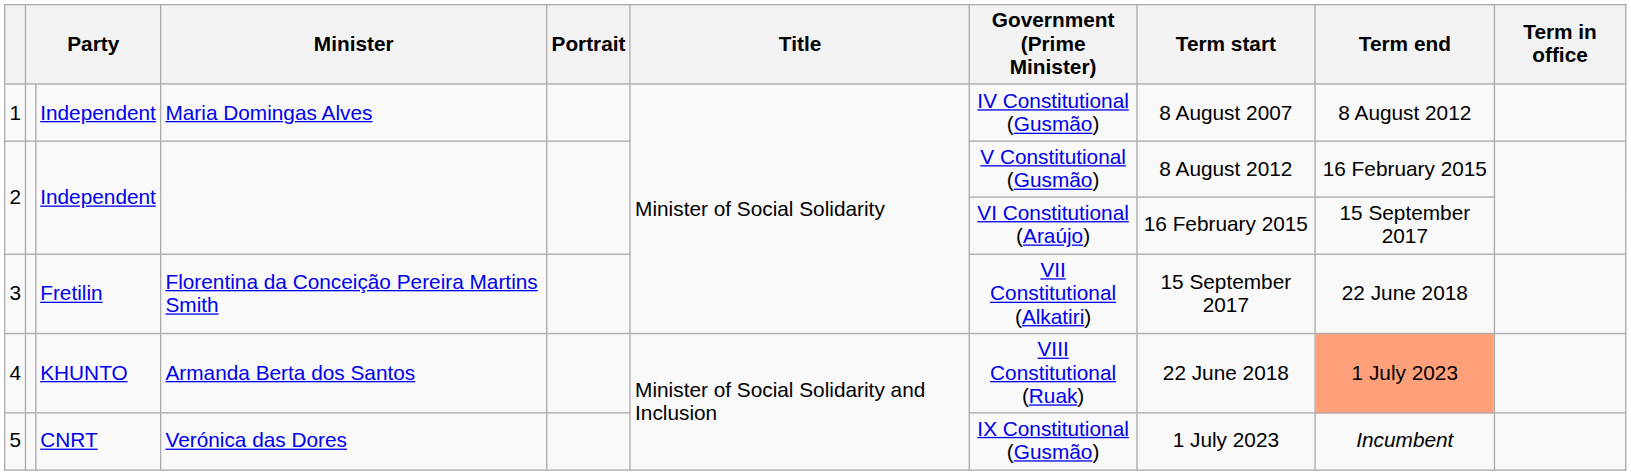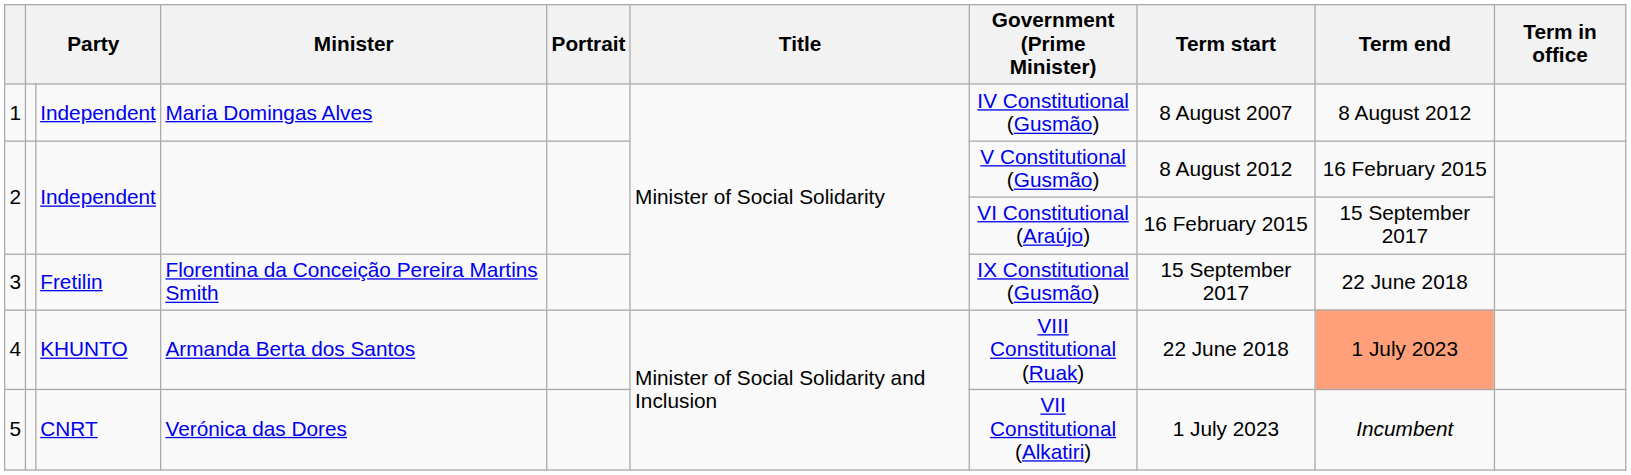(1053, 293) VII Constitutional (Alkatiri) -> (1053, 281) IX Constitutional (Gusmão)
(1053, 441) IX Constitutional (Gusmão) -> (1053, 429) VII Constitutional (Alkatiri)
